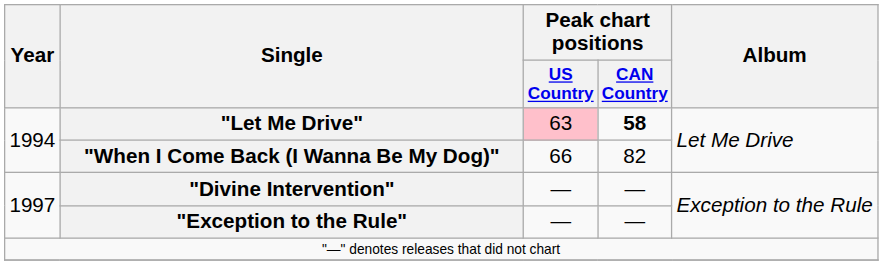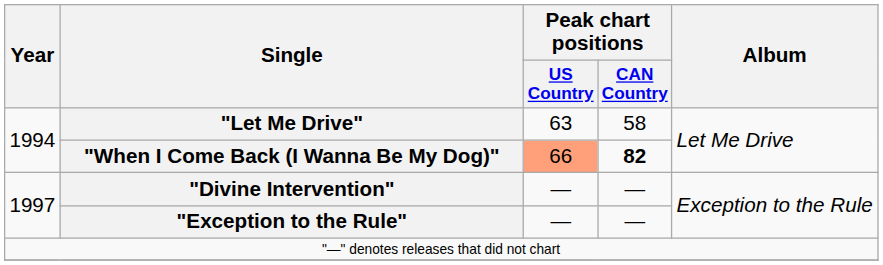(561, 123) pink background -> (561, 123) no background
(635, 123) bold -> (635, 123) normal
(561, 156) no background -> (561, 156) lightsalmon background
(635, 156) normal -> (635, 156) bold
